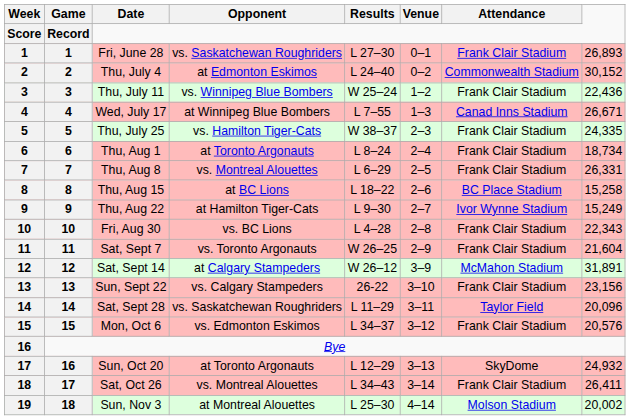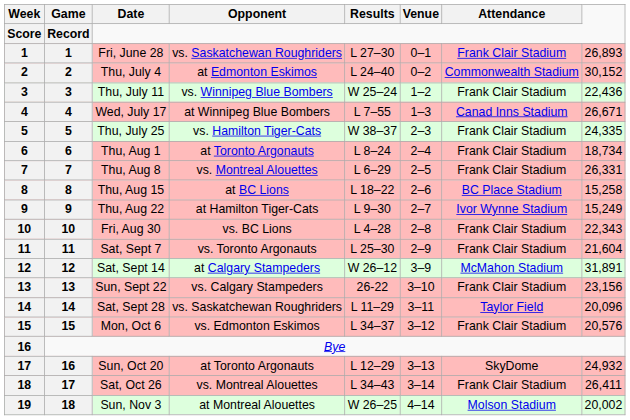(372, 248) W 26–25 -> (372, 248) L 25–30
(372, 405) L 25–30 -> (372, 405) W 26–25
